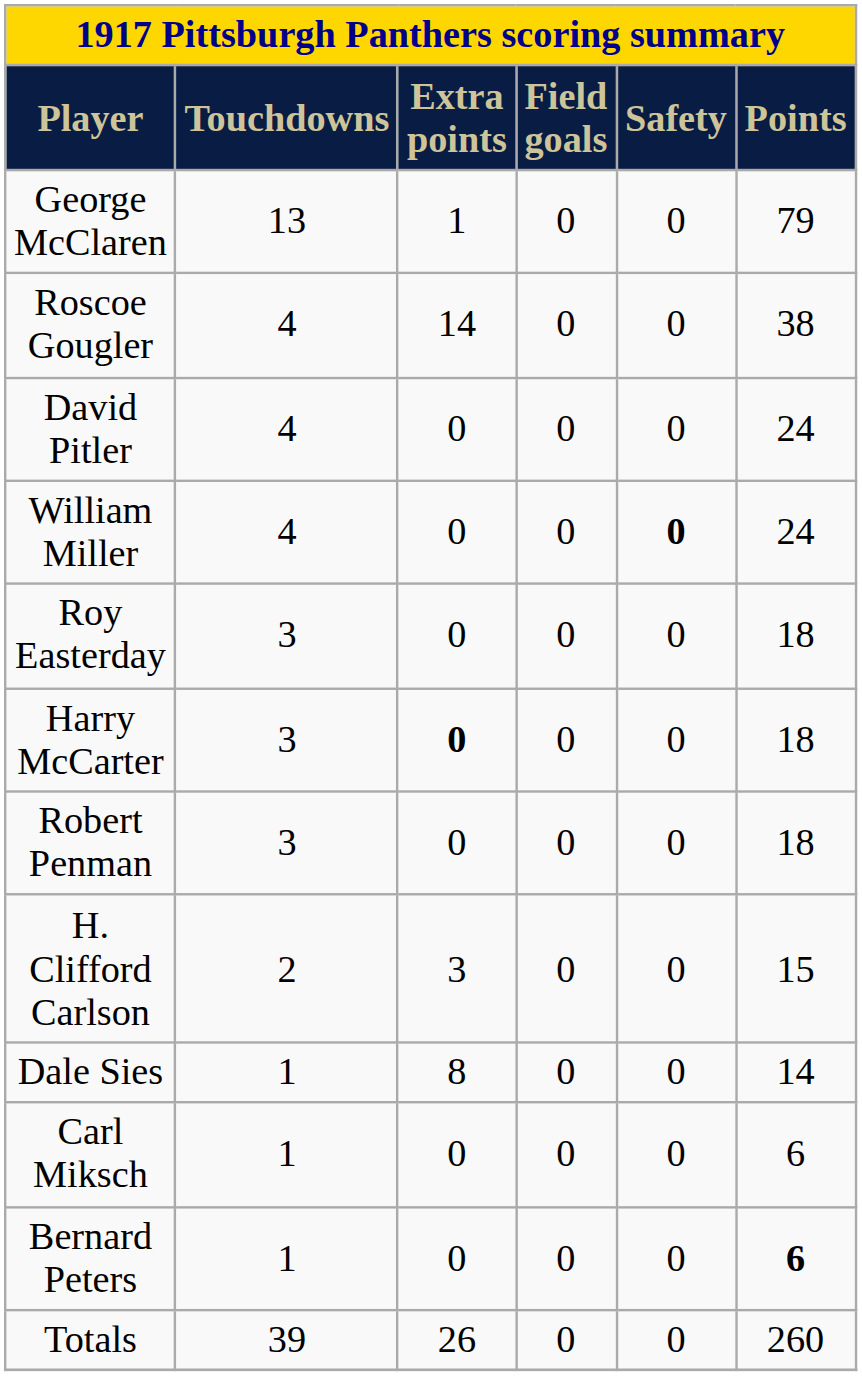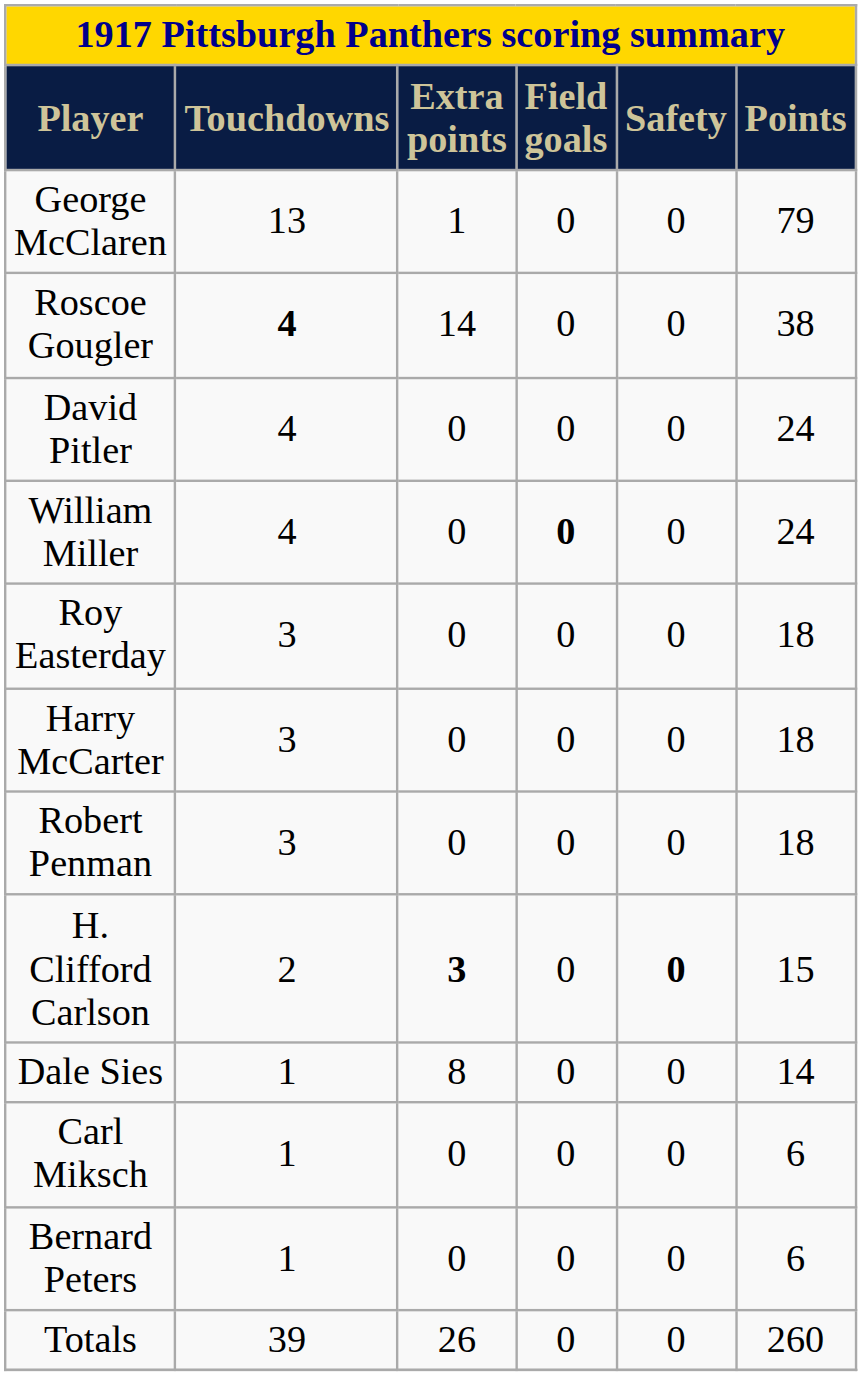(287, 324) normal -> (287, 324) bold
(566, 531) normal -> (566, 531) bold
(676, 531) bold -> (676, 531) normal
(457, 738) bold -> (457, 738) normal
(457, 967) normal -> (457, 967) bold
(676, 967) normal -> (676, 967) bold
(796, 1257) bold -> (796, 1257) normal
